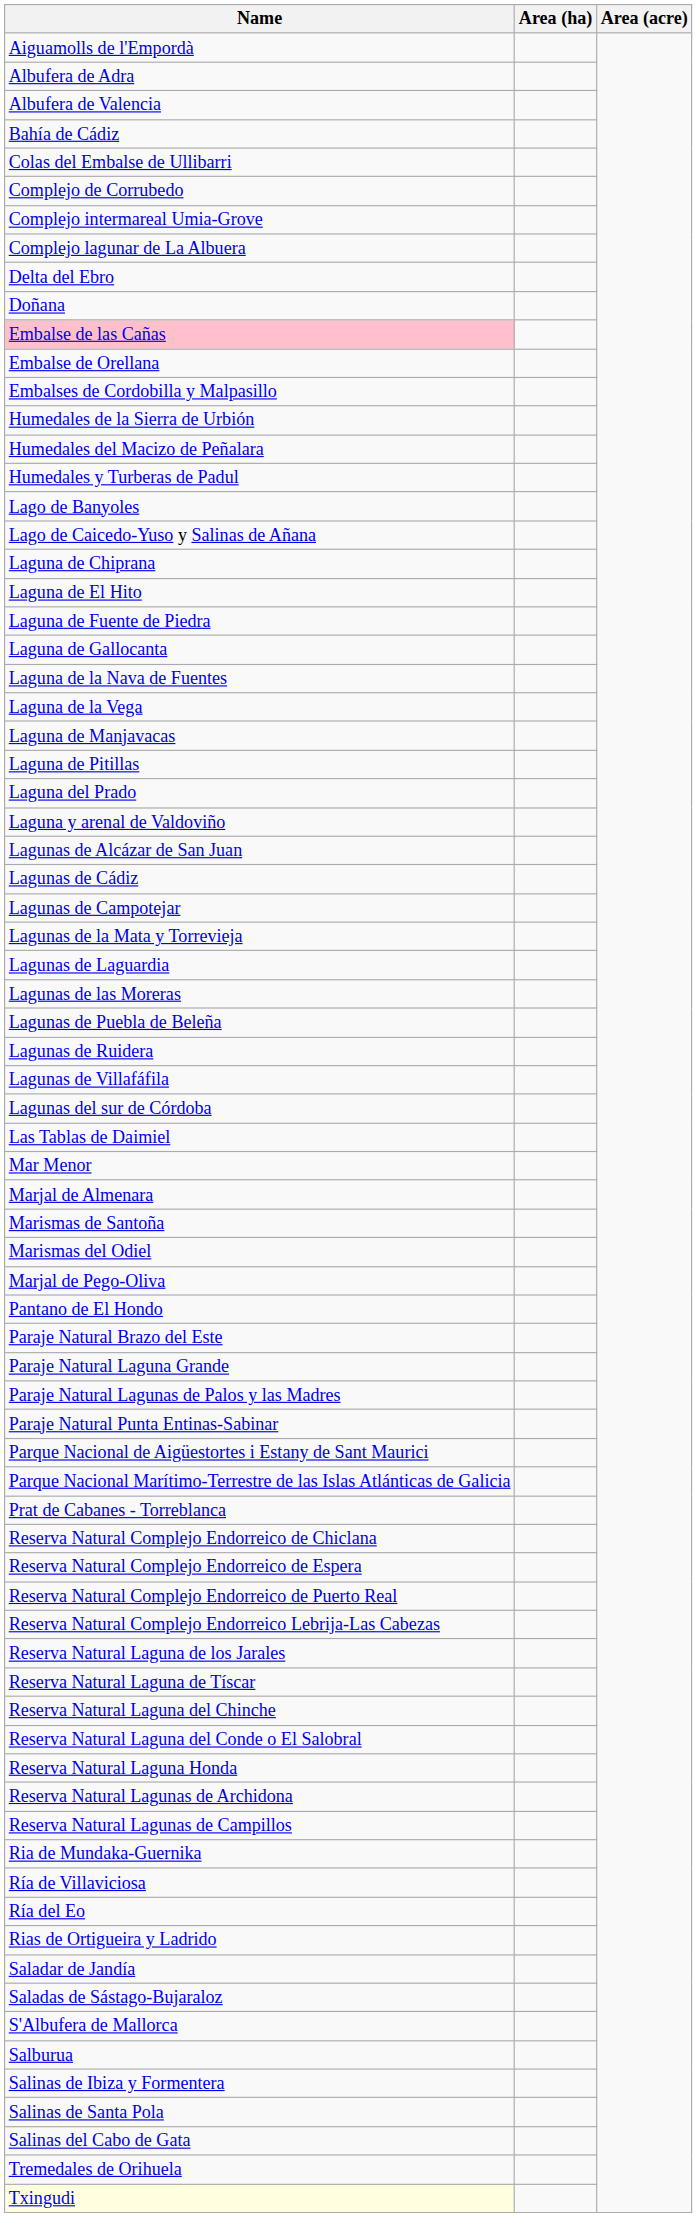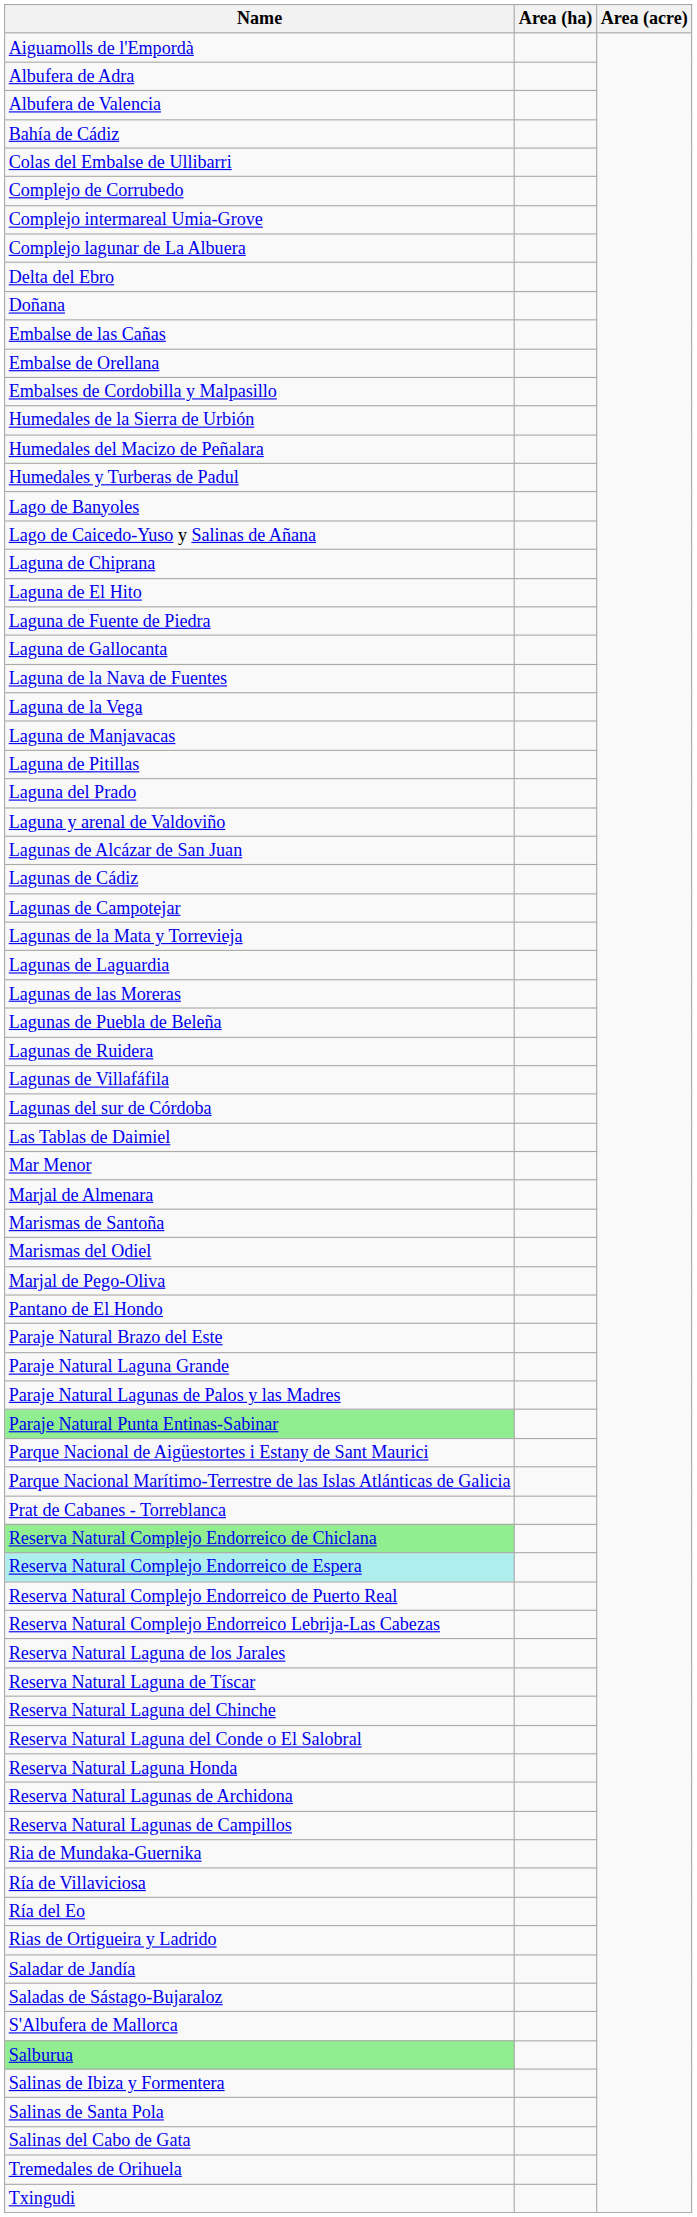(87, 334) pink background -> (87, 334) no background
(144, 1423) no background -> (144, 1423) lightgreen background
(193, 1538) no background -> (193, 1538) lightgreen background
(185, 1567) no background -> (185, 1567) paleturquoise background
(41, 2054) no background -> (41, 2054) lightgreen background
(42, 2198) lightyellow background -> (42, 2198) no background
